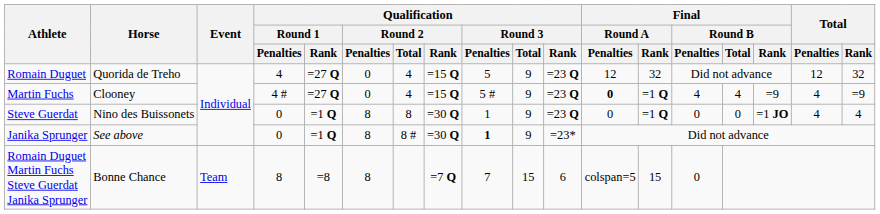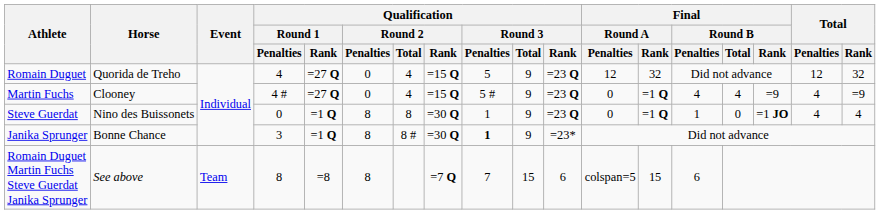(610, 94) bold -> (610, 94) normal
(697, 115) 0 -> (697, 115) 1
(118, 135) See above -> (129, 135) Bonne Chance
(279, 135) 0 -> (279, 135) 3
(129, 177) Bonne Chance -> (118, 177) See above
(697, 177) 0 -> (697, 177) 6
